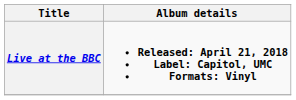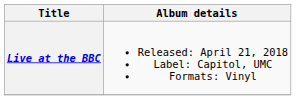(197, 64) bold -> (197, 64) normal
